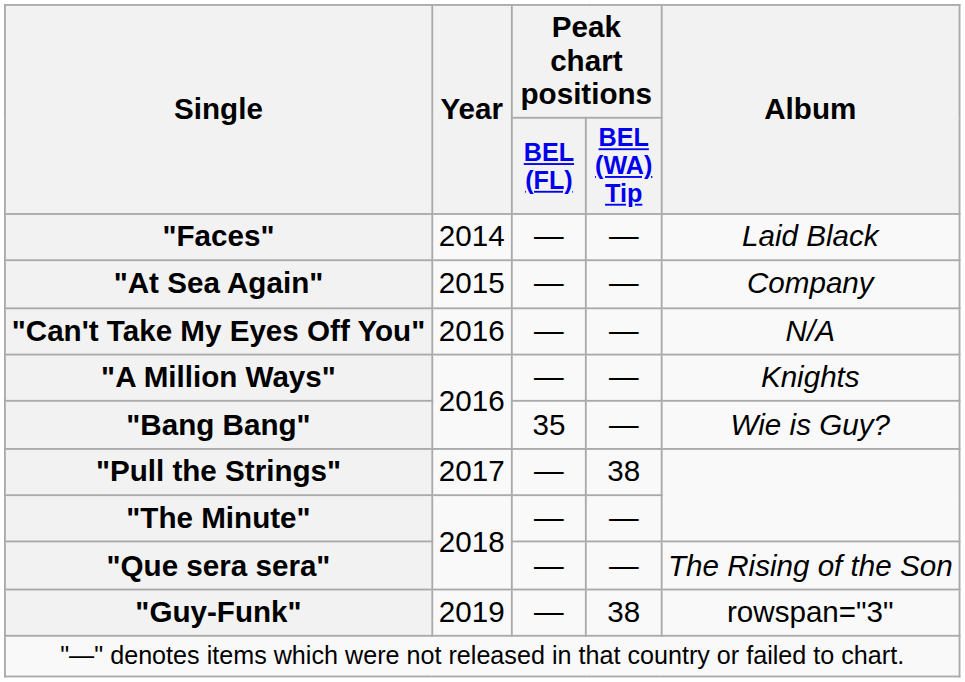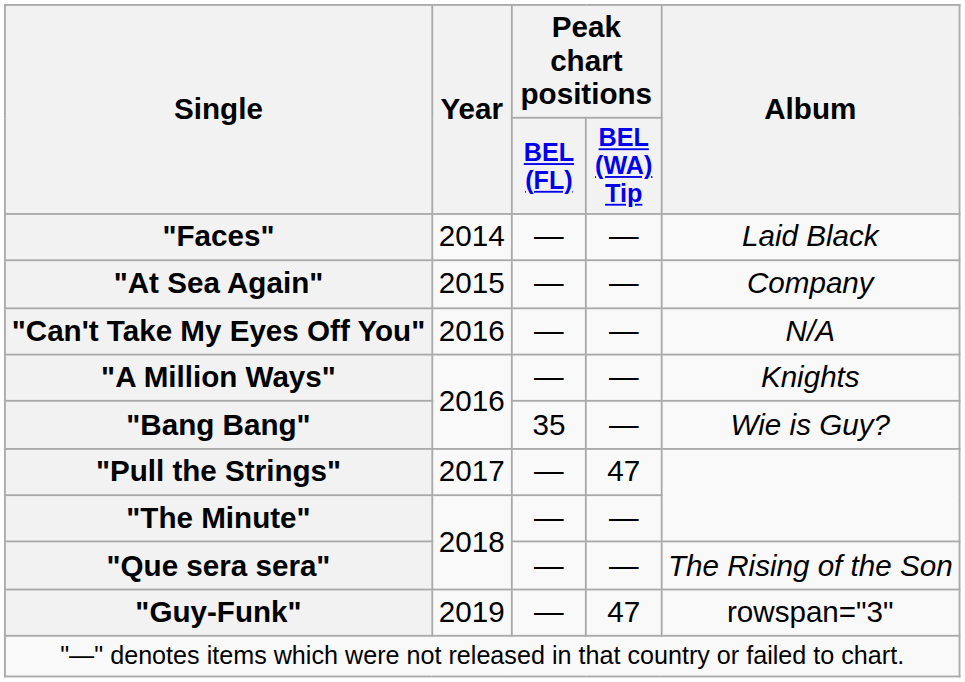(624, 471) 38 -> (624, 471) 47
(624, 612) 38 -> (624, 612) 47
